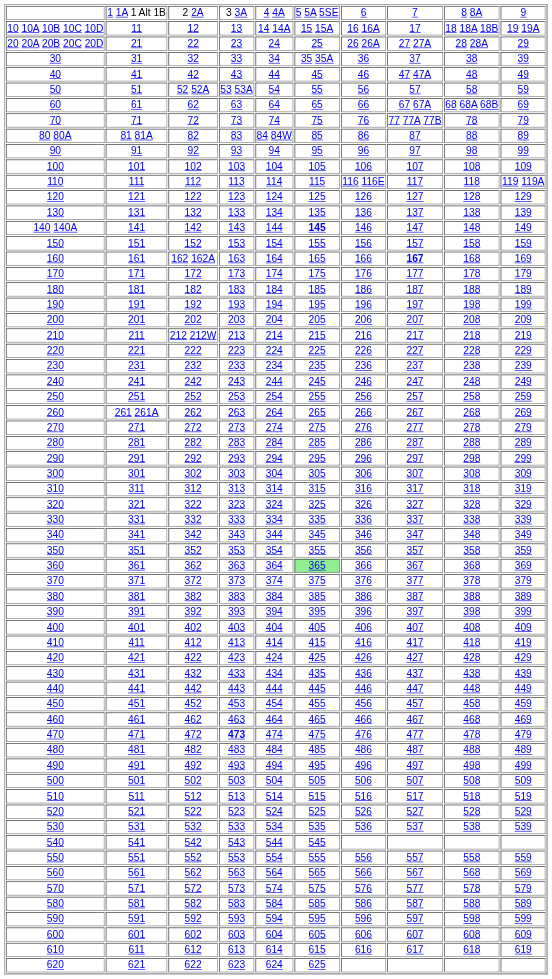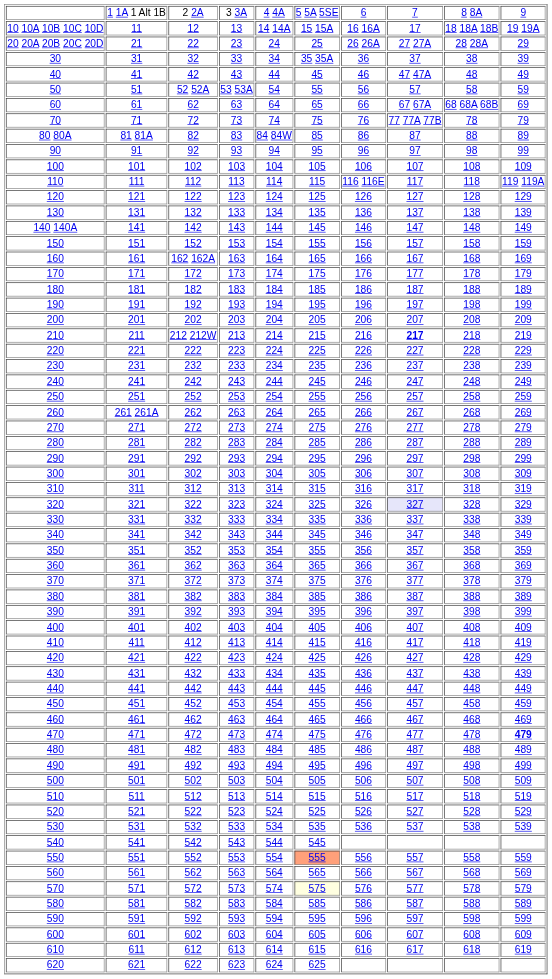(317, 228) bold -> (317, 228) normal
(415, 258) bold -> (415, 258) normal
(415, 335) normal -> (415, 335) bold
(415, 504) no background -> (415, 504) lavender background
(317, 566) lightgreen background -> (317, 566) no background
(237, 735) bold -> (237, 735) normal
(523, 735) normal -> (523, 735) bold
(317, 857) no background -> (317, 857) lightsalmon background
(317, 888) no background -> (317, 888) lightyellow background
